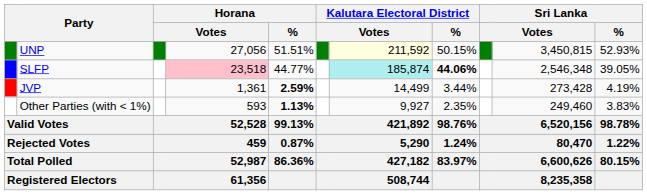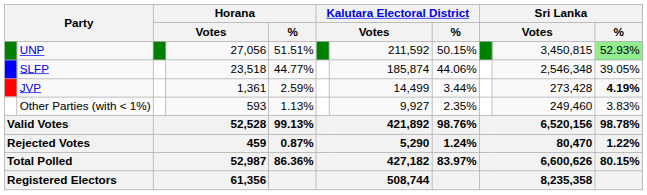(409, 50) lightyellow background -> (409, 50) no background
(620, 50) no background -> (620, 50) lightgreen background
(248, 69) pink background -> (248, 69) no background
(408, 69) paleturquoise background -> (408, 69) no background
(457, 69) bold -> (457, 69) normal
(297, 87) bold -> (297, 87) normal
(623, 87) normal -> (623, 87) bold
(297, 106) bold -> (297, 106) normal
